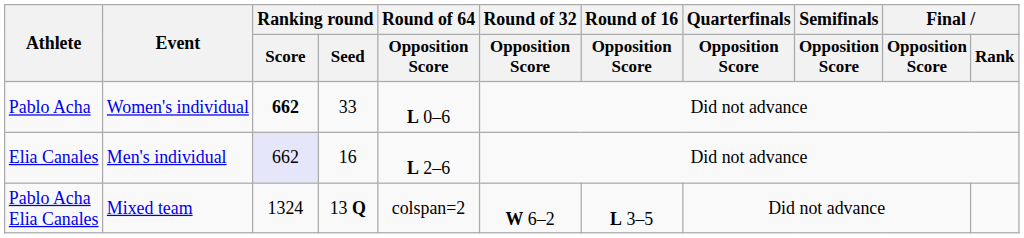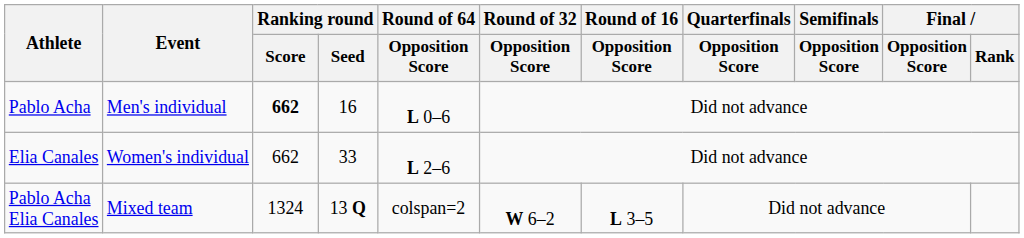(178, 107) Women's individual -> (167, 107) Men's individual
(348, 107) 33 -> (348, 107) 16
(167, 157) Men's individual -> (178, 157) Women's individual
(285, 157) lavender background -> (285, 157) no background
(348, 157) 16 -> (348, 157) 33
